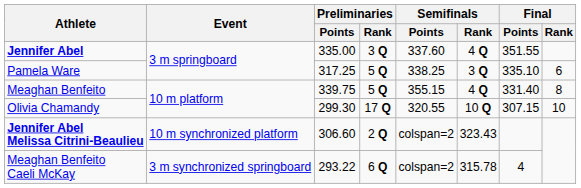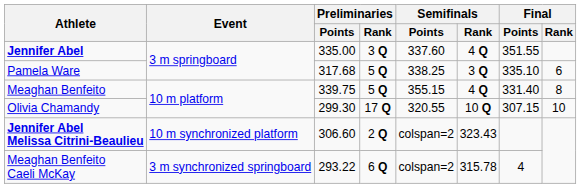(337, 71) 317.25 -> (337, 71) 317.68
